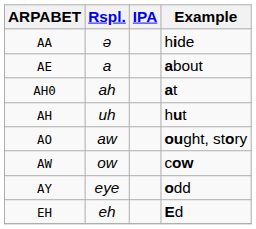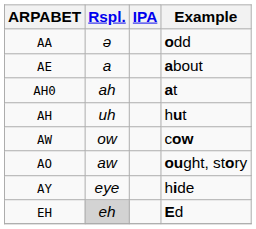(179, 41) hide -> (178, 41) odd
rows swapped: (45, 139) <-> (45, 164)
(178, 187) odd -> (179, 187) hide
(107, 211) no background -> (107, 211) lightgrey background
